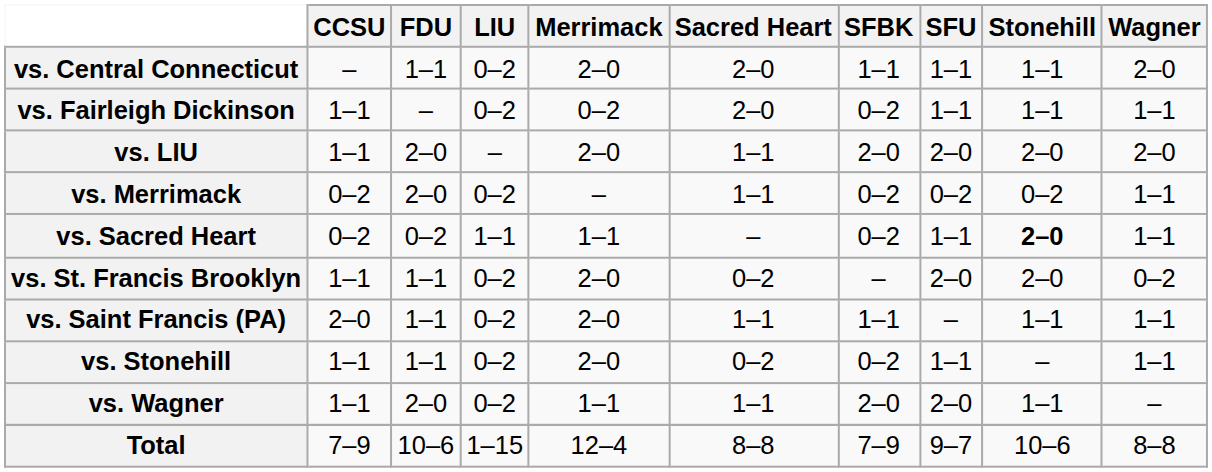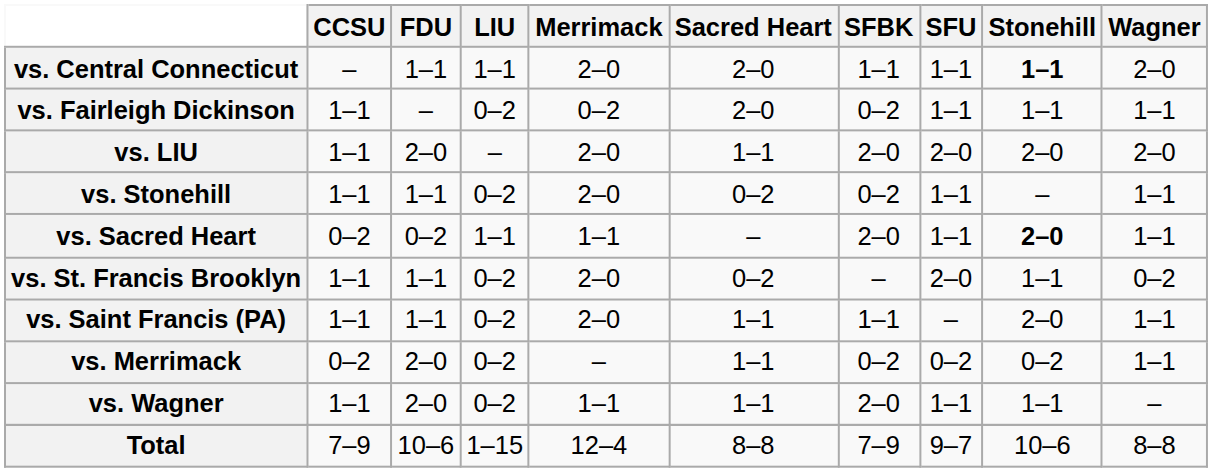(495, 68) 0–2 -> (495, 68) 1–1
(1042, 68) normal -> (1042, 68) bold
rows swapped: (156, 194) <-> (156, 362)
(879, 236) 0–2 -> (879, 236) 2–0
(1042, 278) 2–0 -> (1042, 278) 1–1
(349, 320) 2–0 -> (349, 320) 1–1
(1042, 320) 1–1 -> (1042, 320) 2–0
(951, 404) 2–0 -> (951, 404) 1–1
